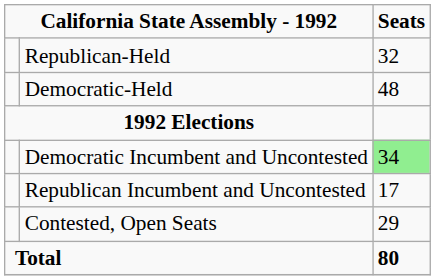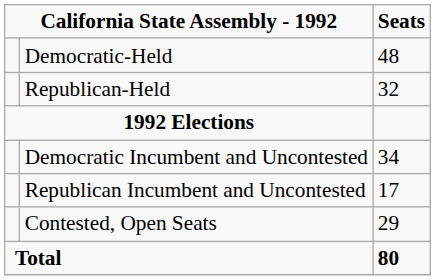rows swapped: (99, 88) <-> (97, 55)
(388, 156) lightgreen background -> (388, 156) no background
